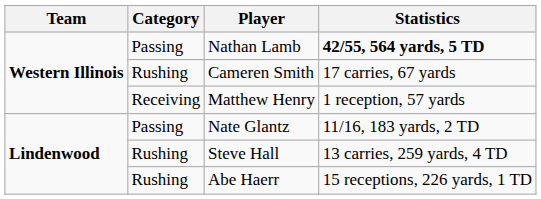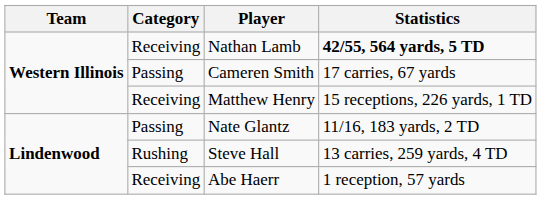(157, 45) Passing -> (166, 45) Receiving
(160, 72) Rushing -> (157, 72) Passing
(394, 99) 1 reception, 57 yards -> (427, 99) 15 receptions, 226 yards, 1 TD
(160, 180) Rushing -> (166, 180) Receiving
(427, 180) 15 receptions, 226 yards, 1 TD -> (394, 180) 1 reception, 57 yards
